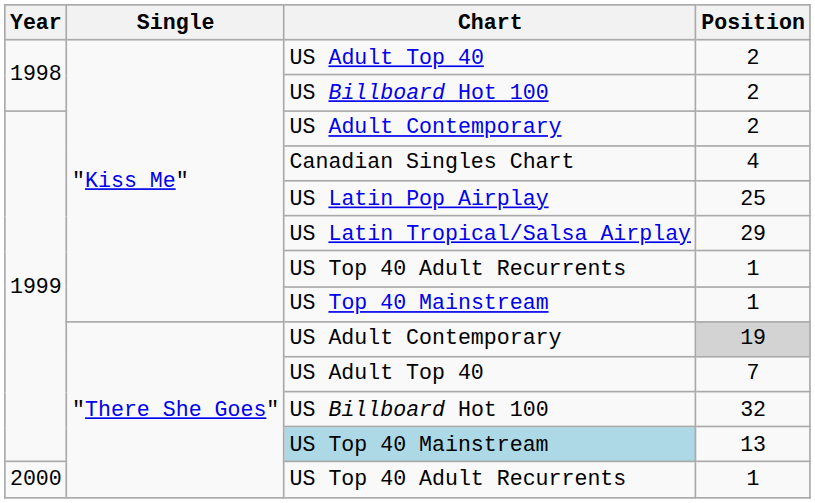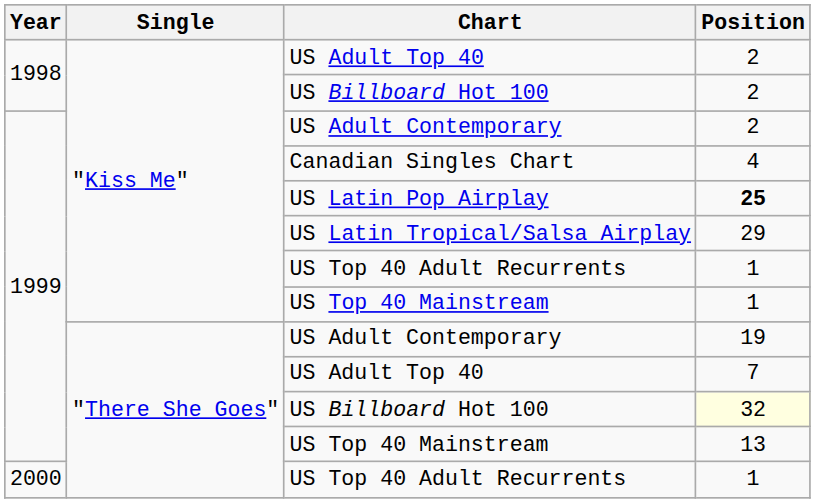(753, 198) normal -> (753, 198) bold
(753, 339) lightgrey background -> (753, 339) no background
(753, 409) no background -> (753, 409) lightyellow background
(419, 444) lightblue background -> (419, 444) no background
